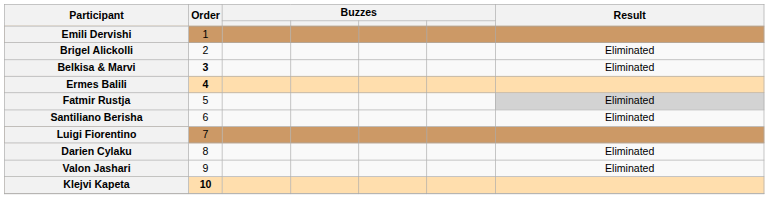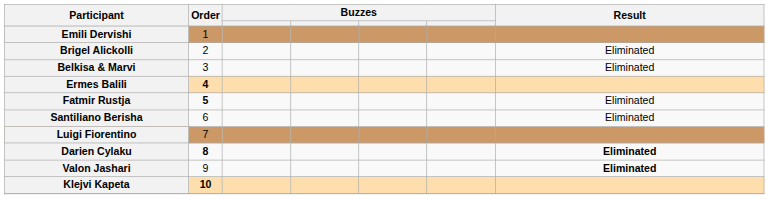(206, 67) bold -> (206, 67) normal
(206, 101) normal -> (206, 101) bold
(630, 101) lightgrey background -> (630, 101) no background
(206, 151) normal -> (206, 151) bold
(630, 151) normal -> (630, 151) bold
(630, 168) normal -> (630, 168) bold
